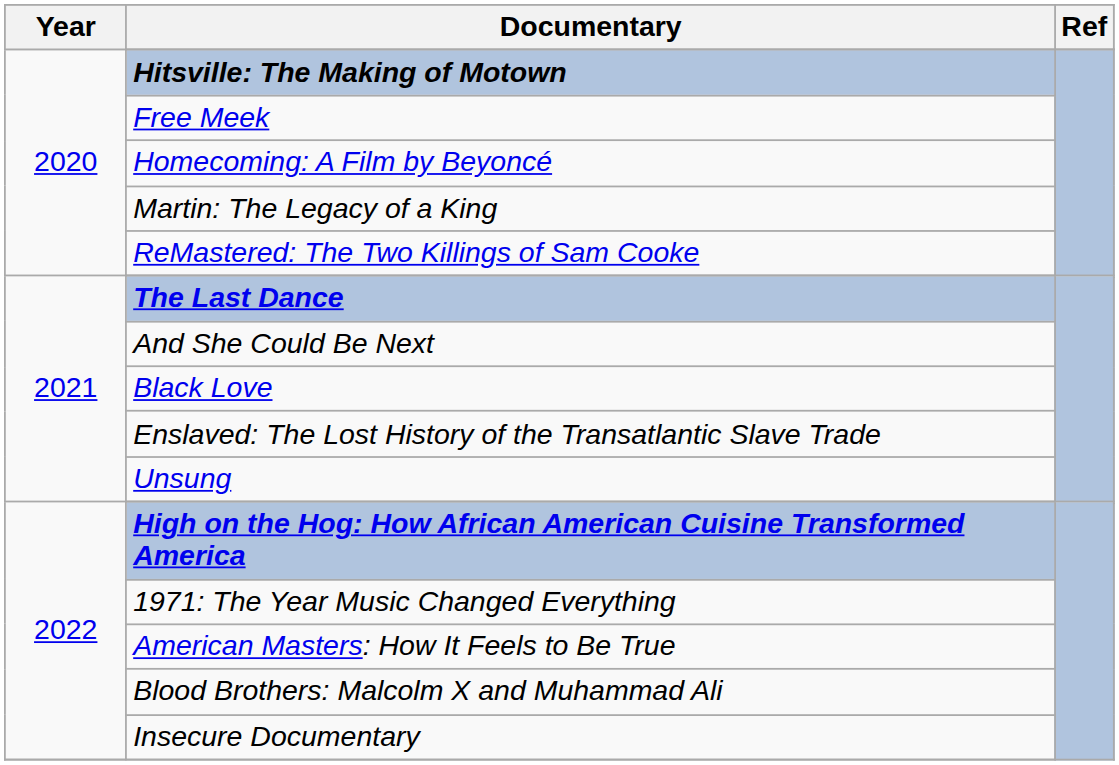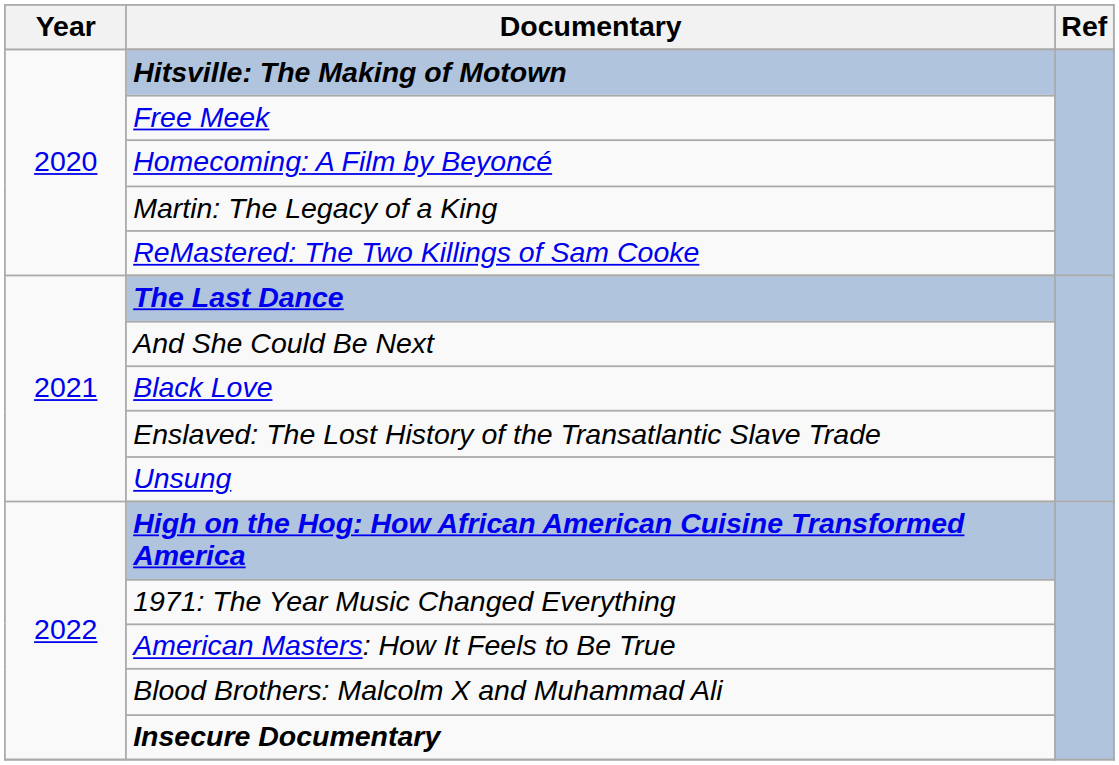(276, 736) normal -> (287, 736) bold
